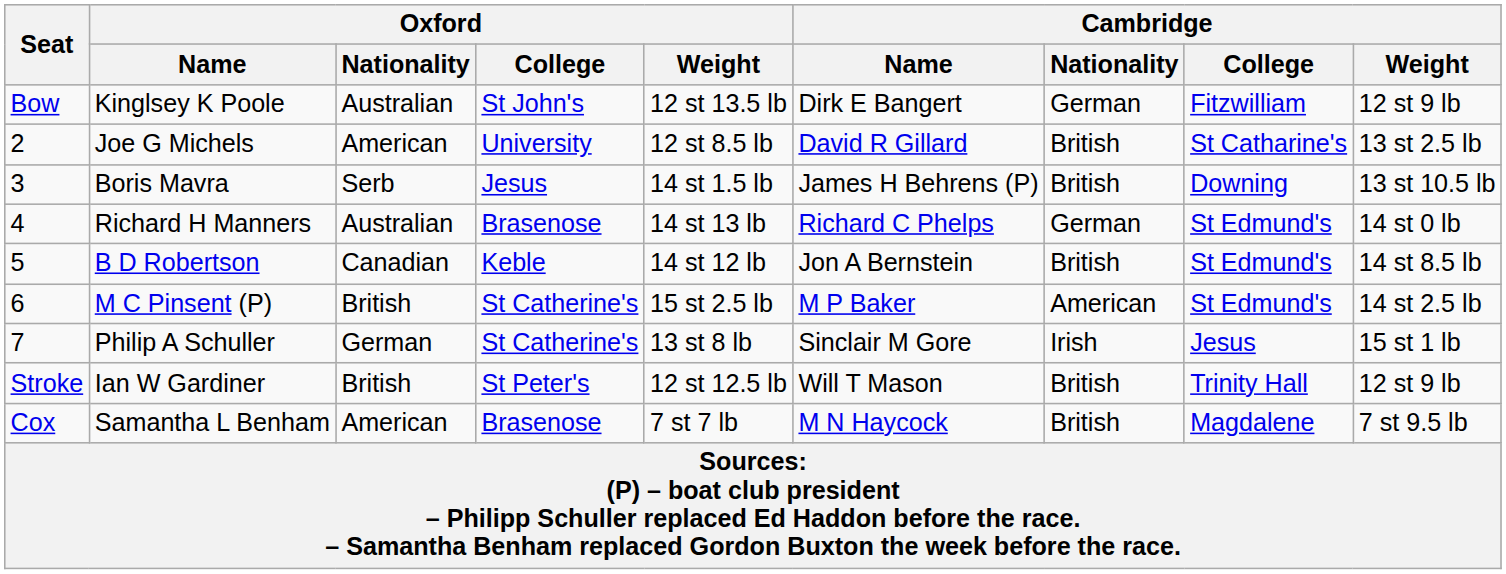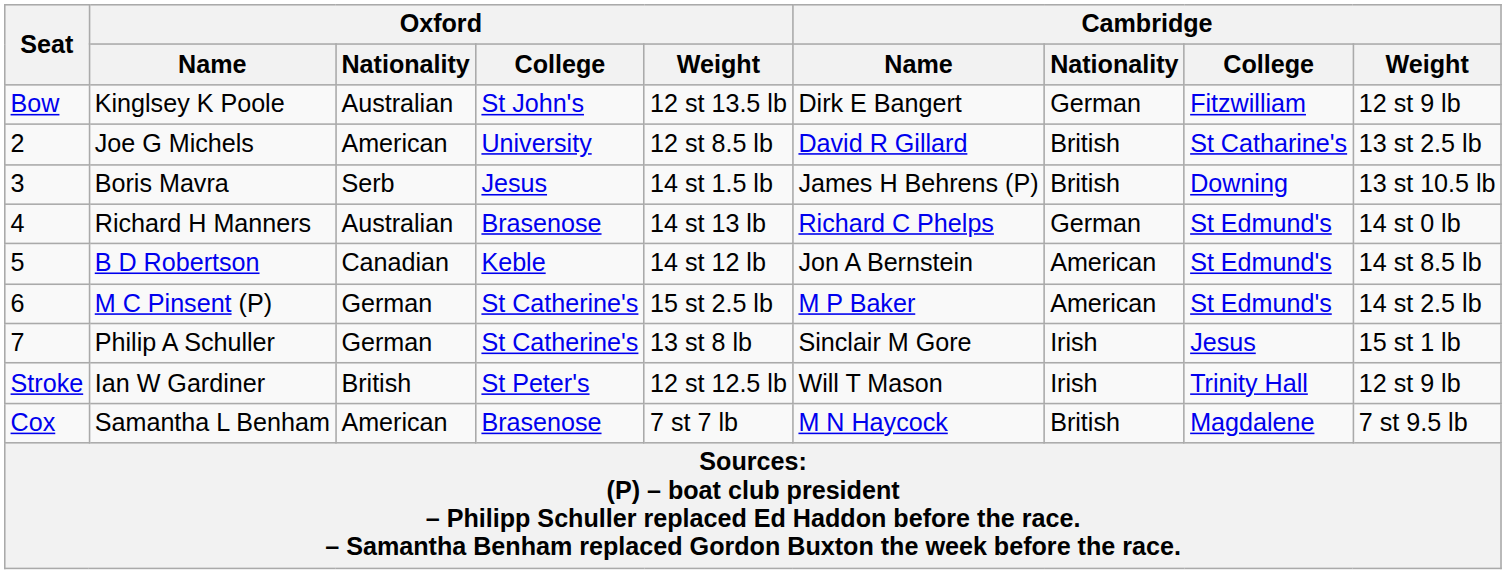(1085, 263) British -> (1103, 263) American
(376, 303) British -> (387, 303) German
(1085, 382) British -> (1074, 382) Irish
